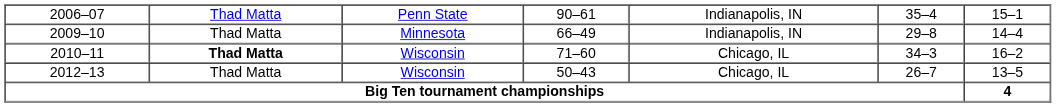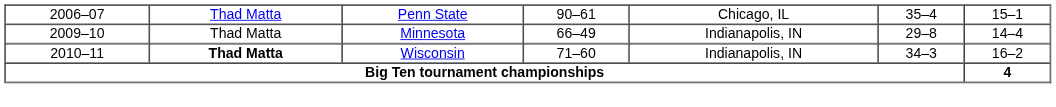(754, 14) Indianapolis, IN -> (754, 14) Chicago, IL
(754, 53) Chicago, IL -> (754, 53) Indianapolis, IN
- row: (77, 72)
